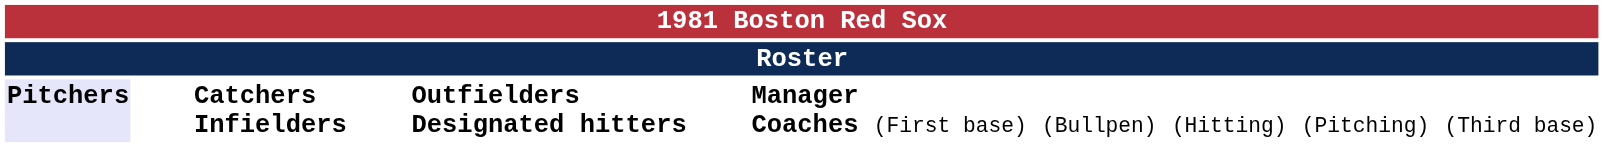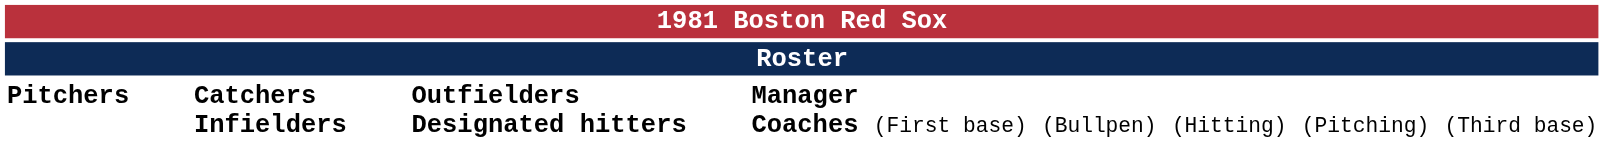(68, 96) lavender background -> (68, 96) no background
